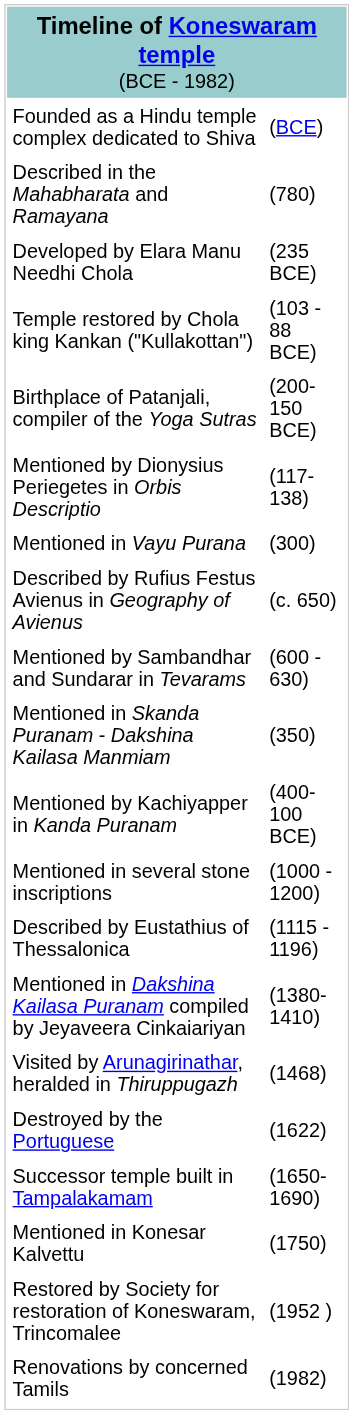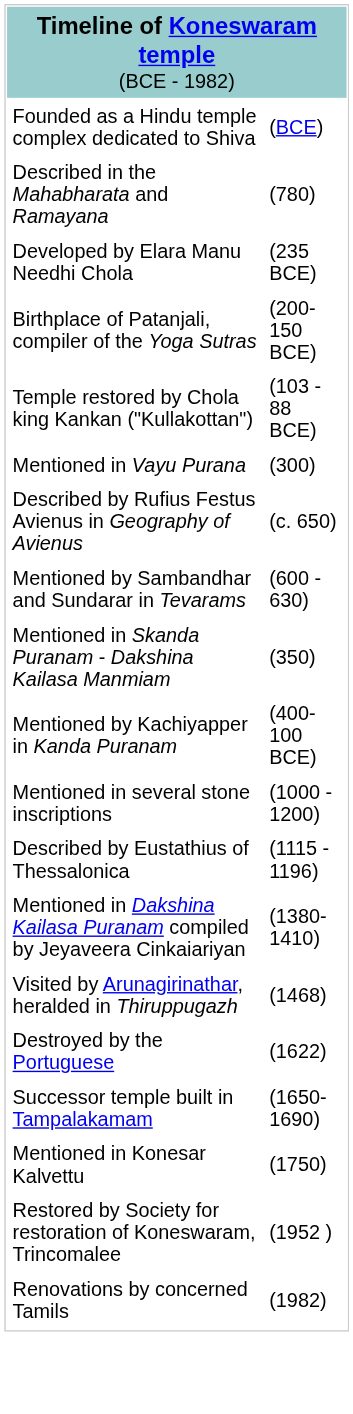rows swapped: (135, 408) <-> (133, 330)
- row: (118, 487)
